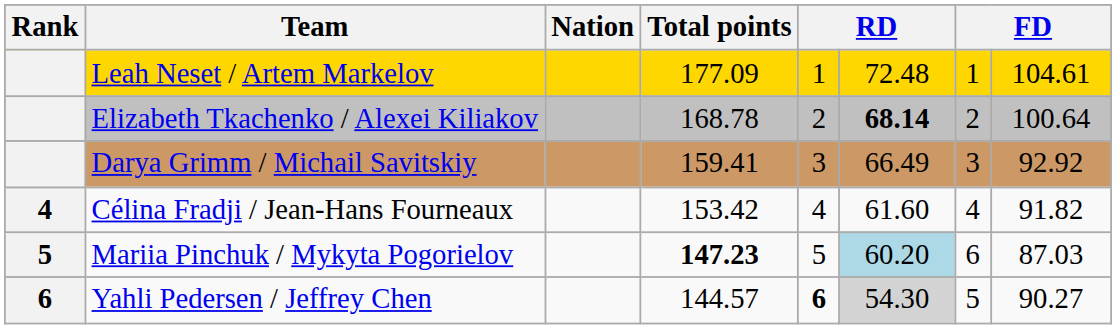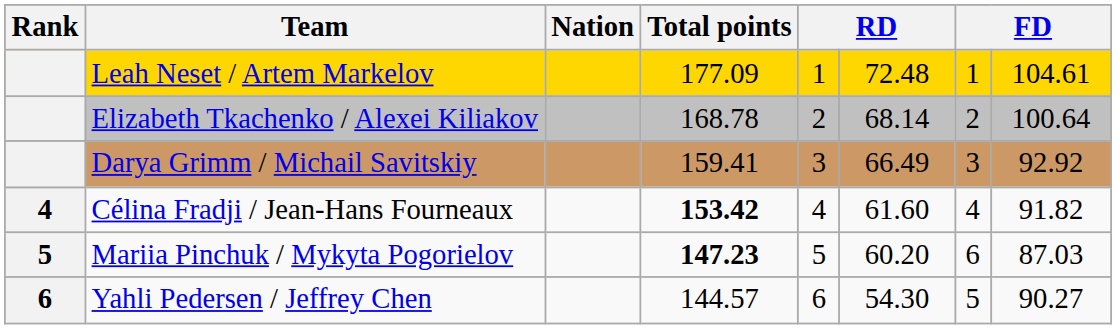(897, 118) bold -> (897, 118) normal
(719, 208) normal -> (719, 208) bold
(897, 254) lightblue background -> (897, 254) no background
(819, 299) bold -> (819, 299) normal
(897, 299) lightgrey background -> (897, 299) no background
